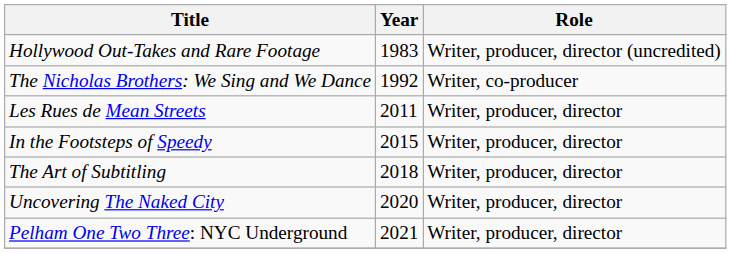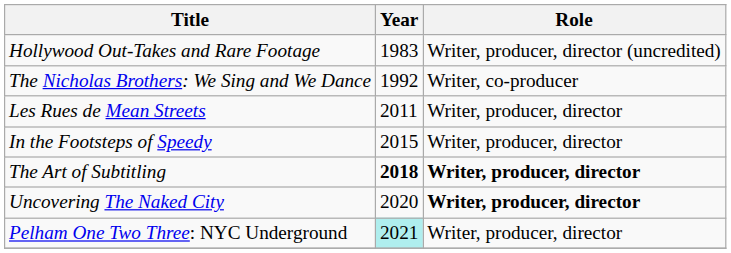(399, 171) normal -> (399, 171) bold
(525, 171) normal -> (534, 171) bold
(525, 202) normal -> (534, 202) bold
(399, 232) no background -> (399, 232) paleturquoise background
